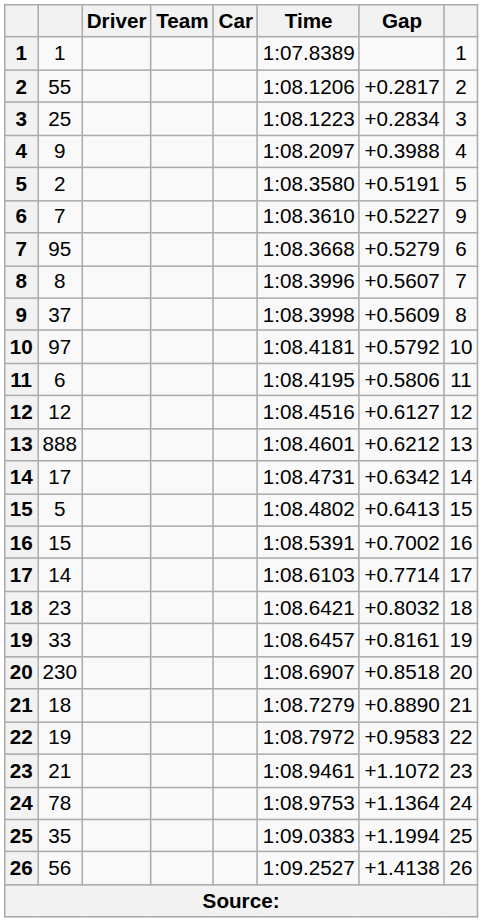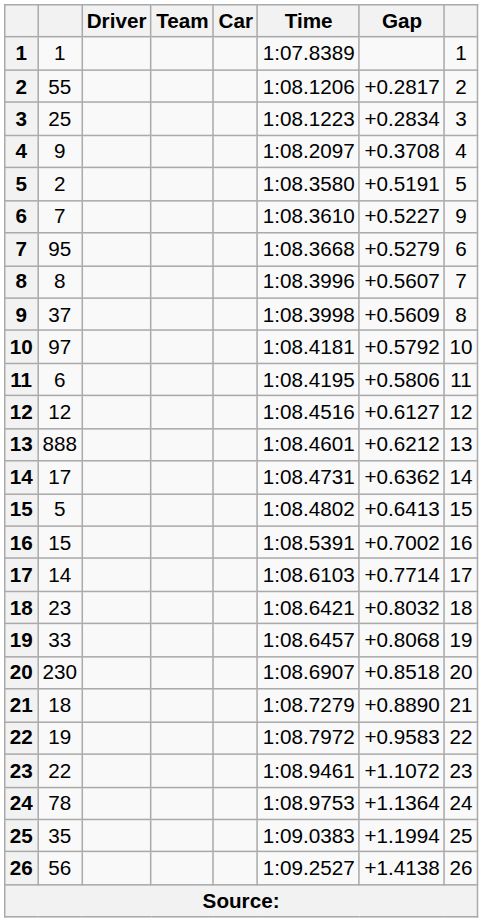(402, 151) +0.3988 -> (402, 151) +0.3708
(402, 477) +0.6342 -> (402, 477) +0.6362
(402, 640) +0.8161 -> (402, 640) +0.8068
(60, 770) 21 -> (60, 770) 22
